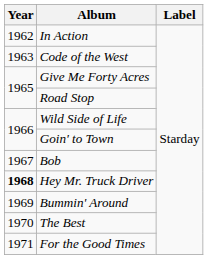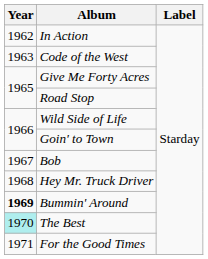(21, 181) bold -> (21, 181) normal
(21, 202) normal -> (21, 202) bold
(21, 222) no background -> (21, 222) paleturquoise background
